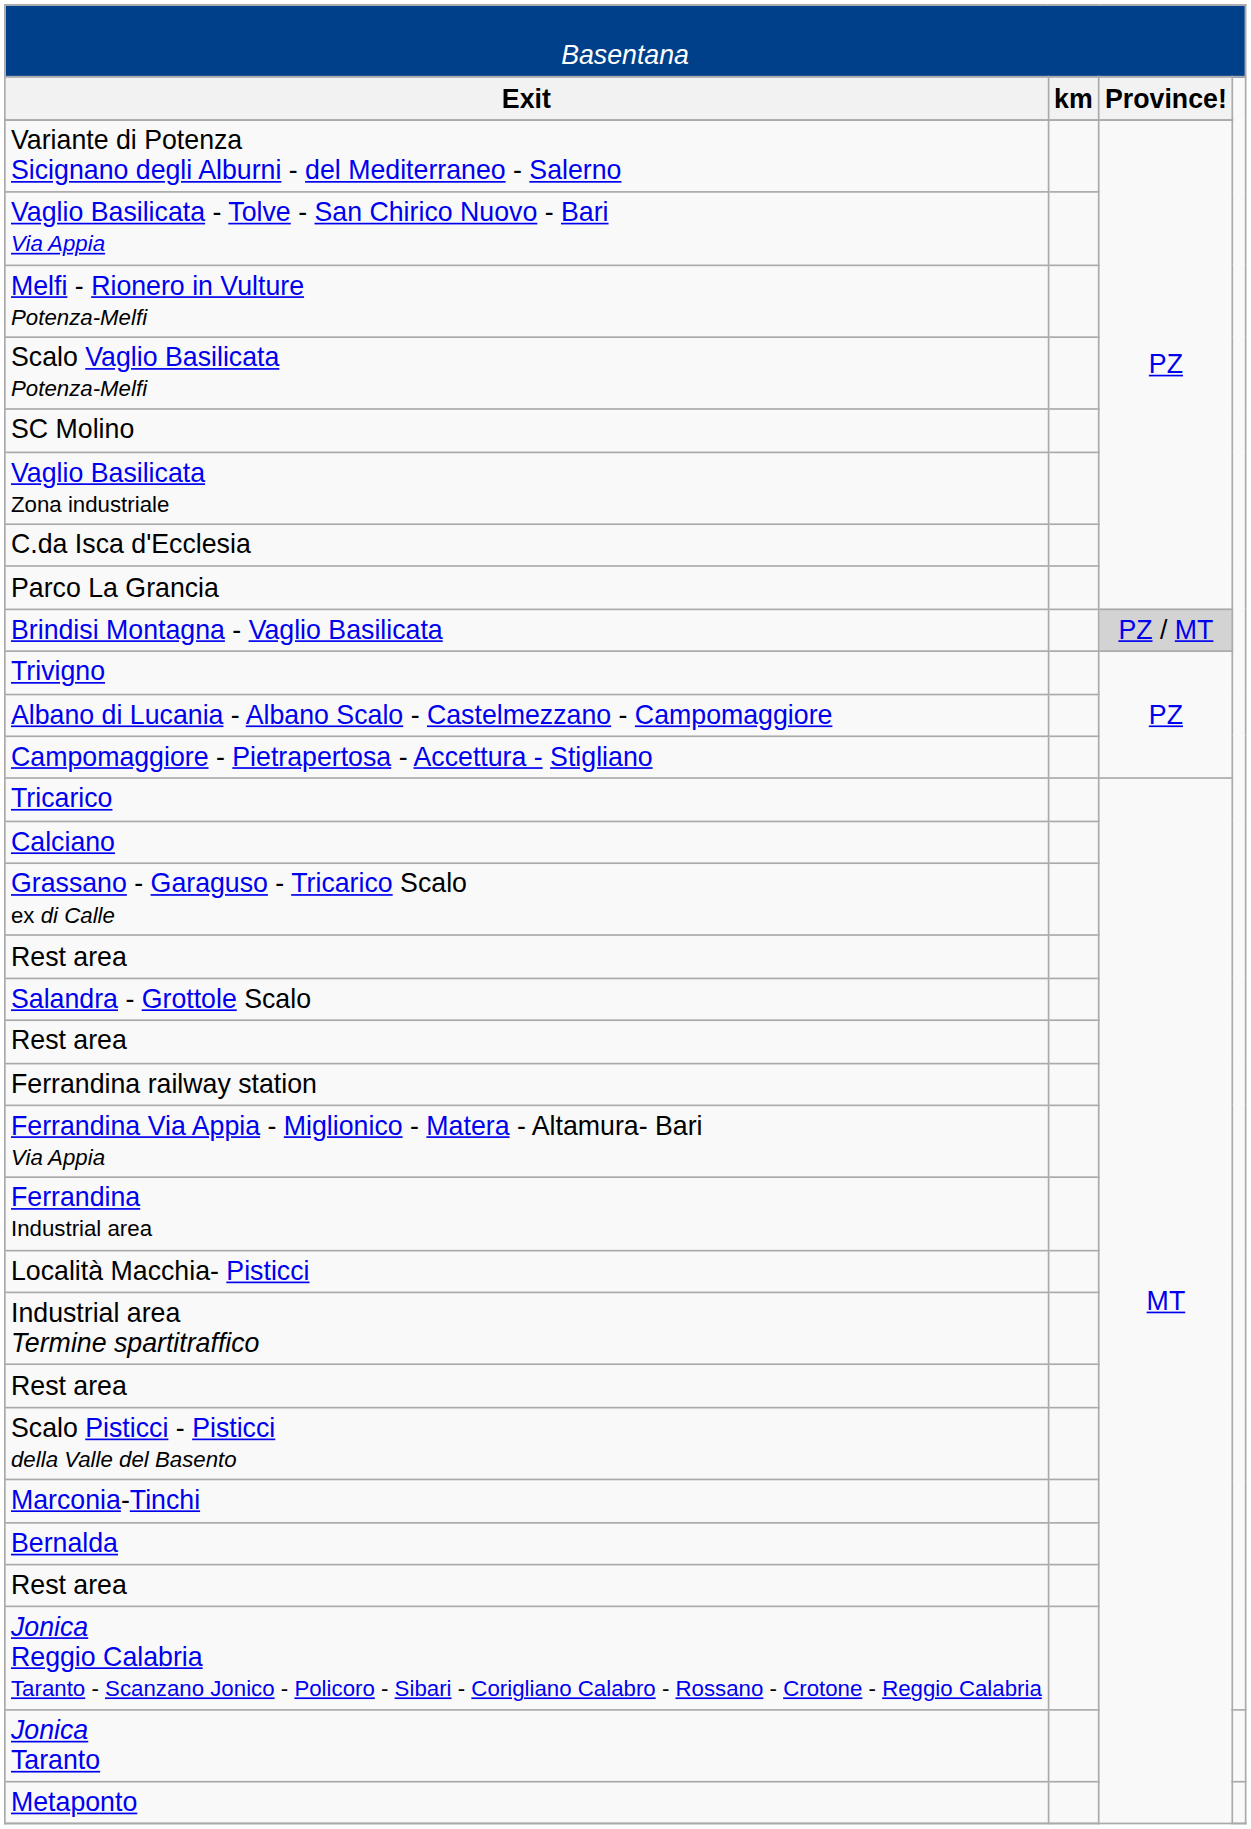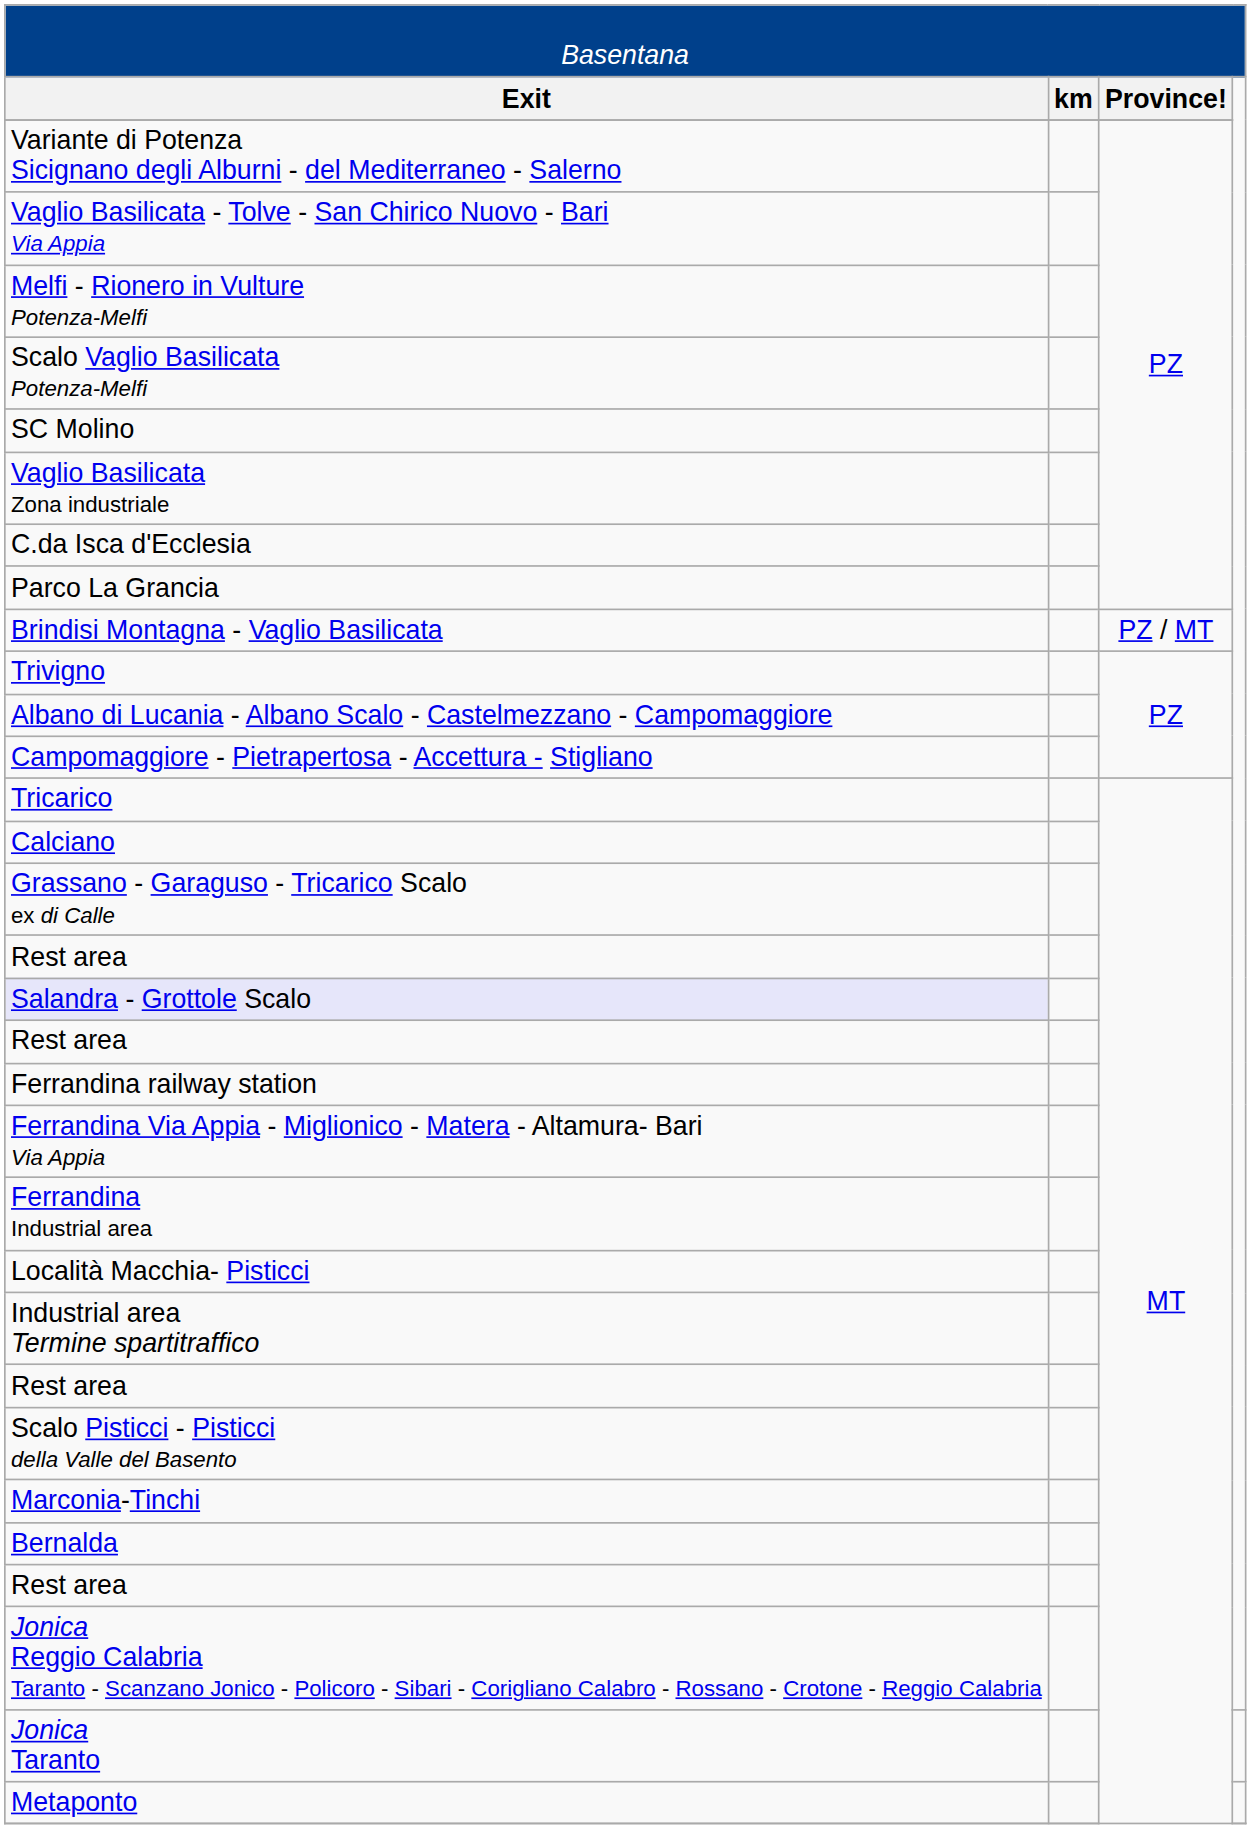(1166, 629) lightgrey background -> (1166, 629) no background
(161, 998) no background -> (161, 998) lavender background
